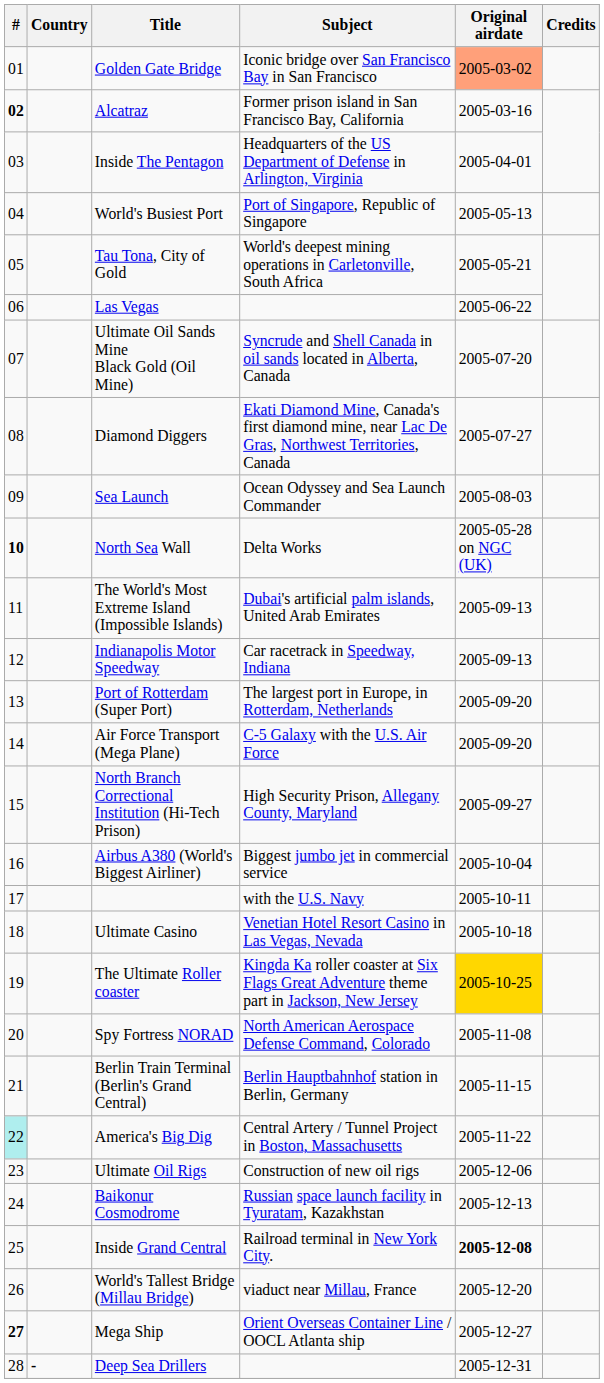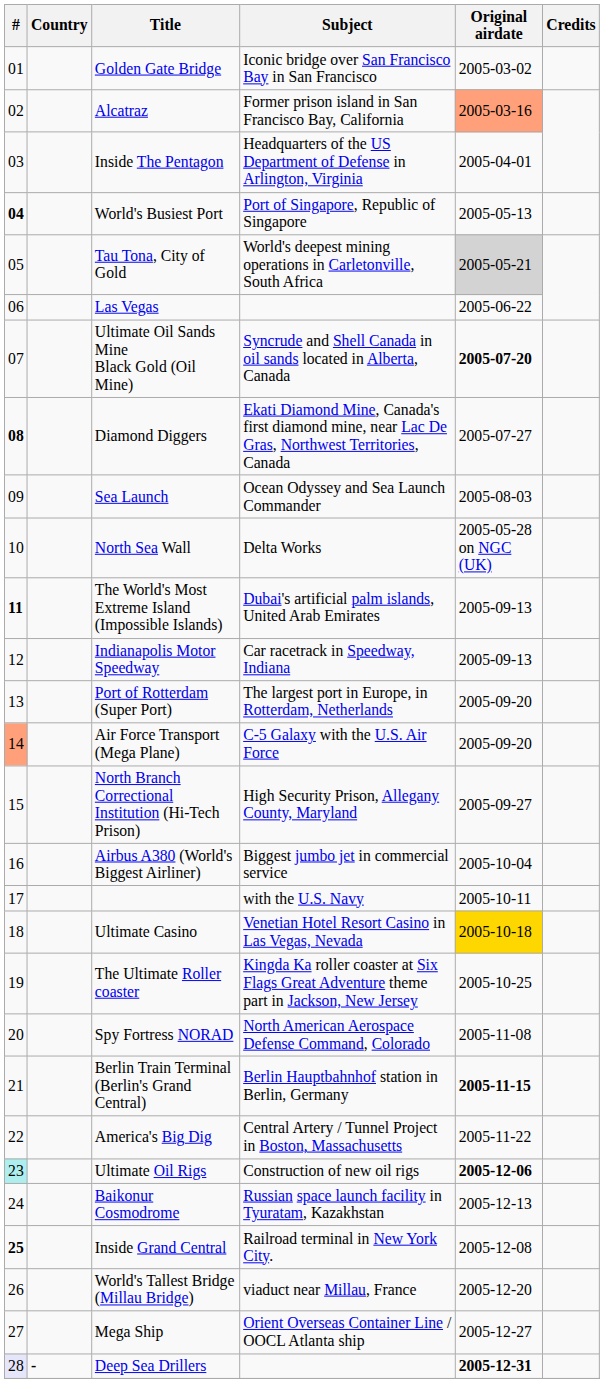(495, 68) lightsalmon background -> (495, 68) no background
(16, 110) bold -> (16, 110) normal
(495, 110) no background -> (495, 110) lightsalmon background
(16, 213) normal -> (16, 213) bold
(495, 264) no background -> (495, 264) lightgrey background
(495, 358) normal -> (495, 358) bold
(16, 436) normal -> (16, 436) bold
(16, 547) bold -> (16, 547) normal
(16, 607) normal -> (16, 607) bold
(16, 744) no background -> (16, 744) lightsalmon background
(495, 932) no background -> (495, 932) gold background
(495, 983) gold background -> (495, 983) no background
(495, 1085) normal -> (495, 1085) bold
(16, 1137) paleturquoise background -> (16, 1137) no background
(16, 1171) no background -> (16, 1171) paleturquoise background
(495, 1171) normal -> (495, 1171) bold
(16, 1247) normal -> (16, 1247) bold
(495, 1247) bold -> (495, 1247) normal
(16, 1332) bold -> (16, 1332) normal
(16, 1365) no background -> (16, 1365) lavender background
(495, 1365) normal -> (495, 1365) bold
